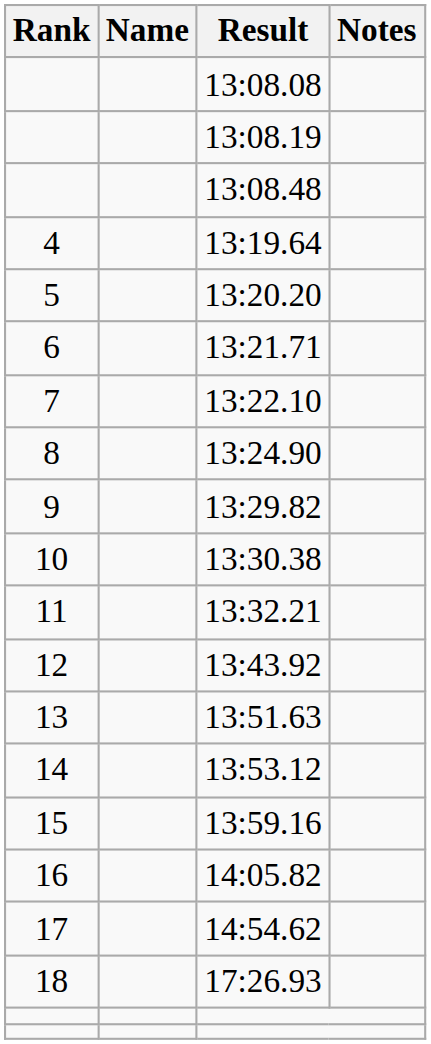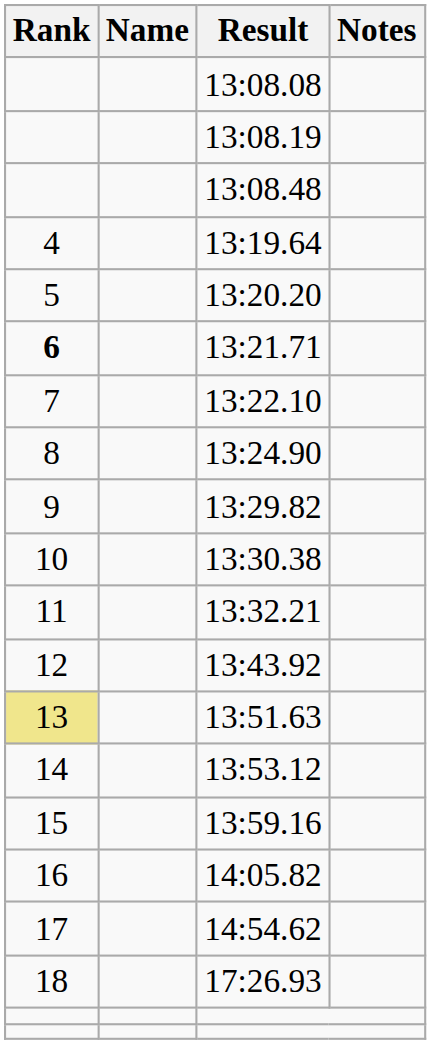(52, 347) normal -> (52, 347) bold
(52, 717) no background -> (52, 717) khaki background
